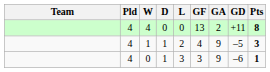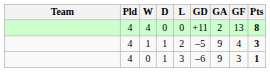columns swapped: (199, 12) <-> (238, 12)
